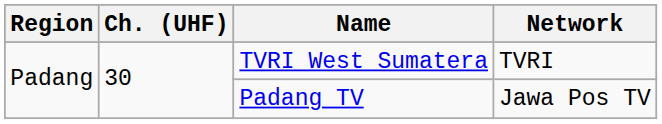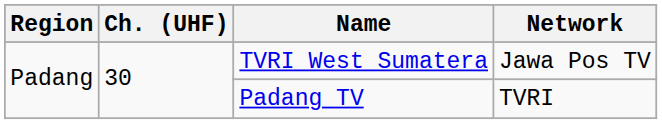(527, 61) TVRI -> (575, 61) Jawa Pos TV
(575, 99) Jawa Pos TV -> (527, 99) TVRI
